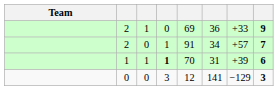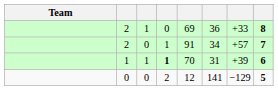(263, 28) 9 -> (263, 28) 8
(167, 77) 3 -> (167, 77) 2
(263, 77) 3 -> (263, 77) 5
